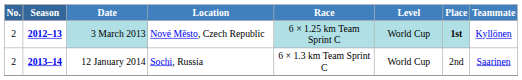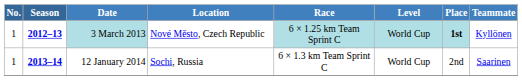(14, 34) 2 -> (14, 34) 1
(14, 62) 2 -> (14, 62) 1
